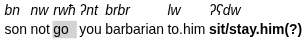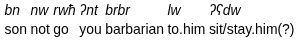(61, 29) lightgrey background -> (61, 29) no background
(256, 29) bold -> (252, 29) normal
